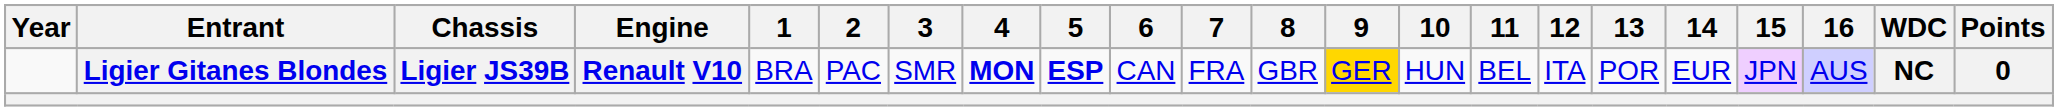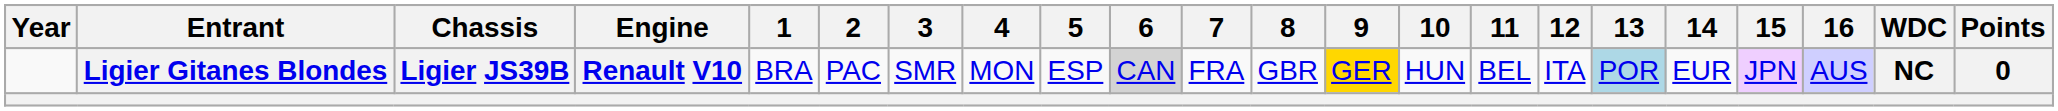(1002, 71) bold -> (1002, 71) normal
(1075, 71) bold -> (1075, 71) normal
(1146, 71) no background -> (1146, 71) lightgrey background
(1629, 71) no background -> (1629, 71) lightblue background
